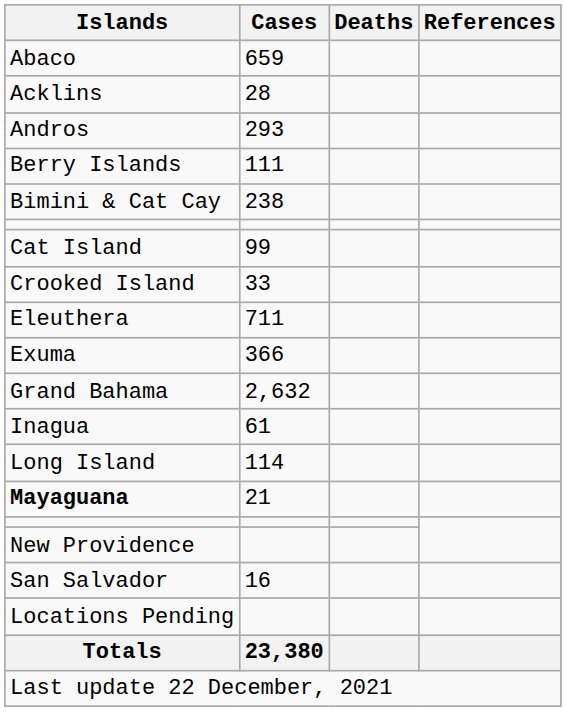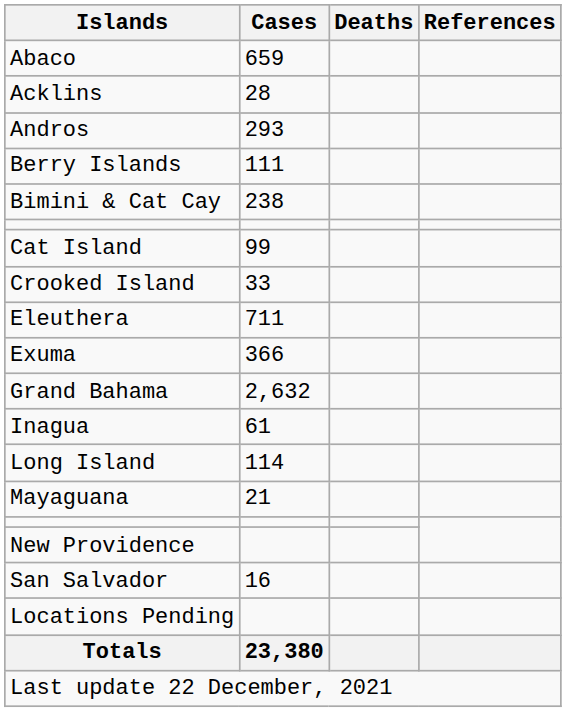(69, 499) bold -> (69, 499) normal
